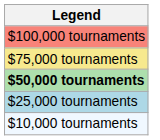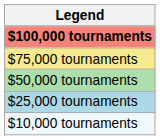(76, 37) normal -> (80, 37) bold
(76, 80) bold -> (73, 80) normal
